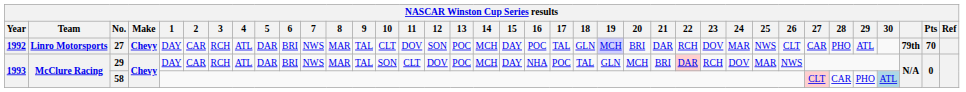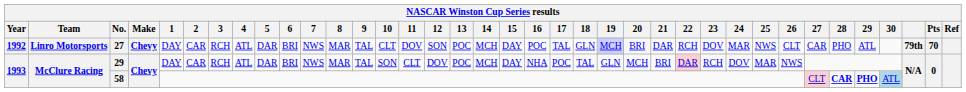(841, 79) normal -> (842, 79) bold
(865, 79) normal -> (867, 79) bold
